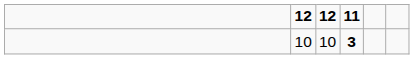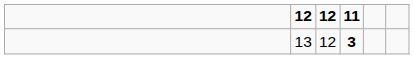(303, 41) 10 -> (303, 41) 13
(328, 41) 10 -> (328, 41) 12
